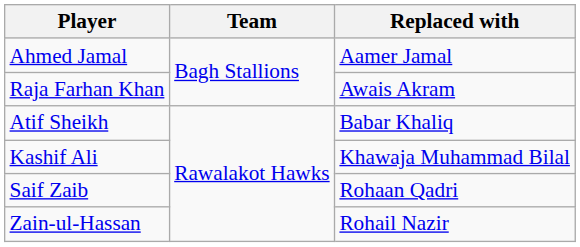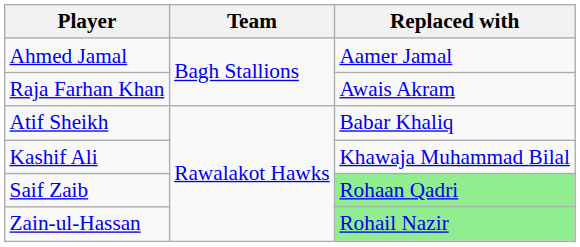(399, 190) no background -> (399, 190) lightgreen background
(394, 223) no background -> (394, 223) lightgreen background
